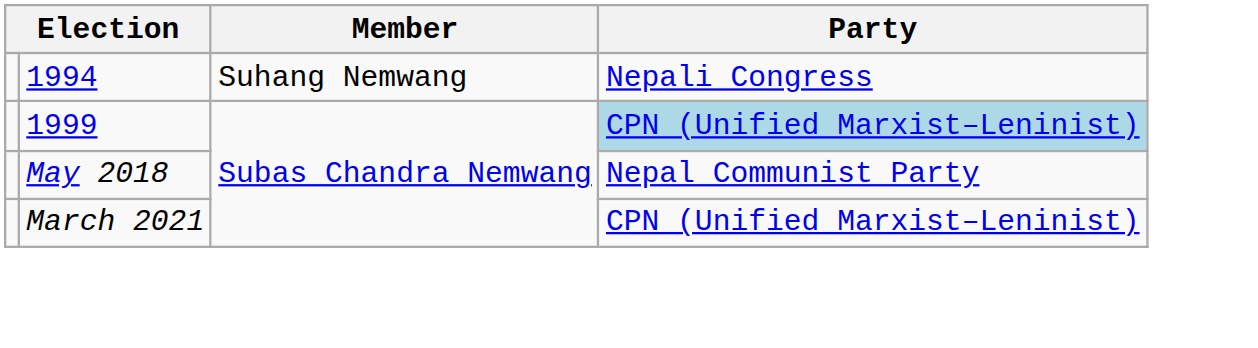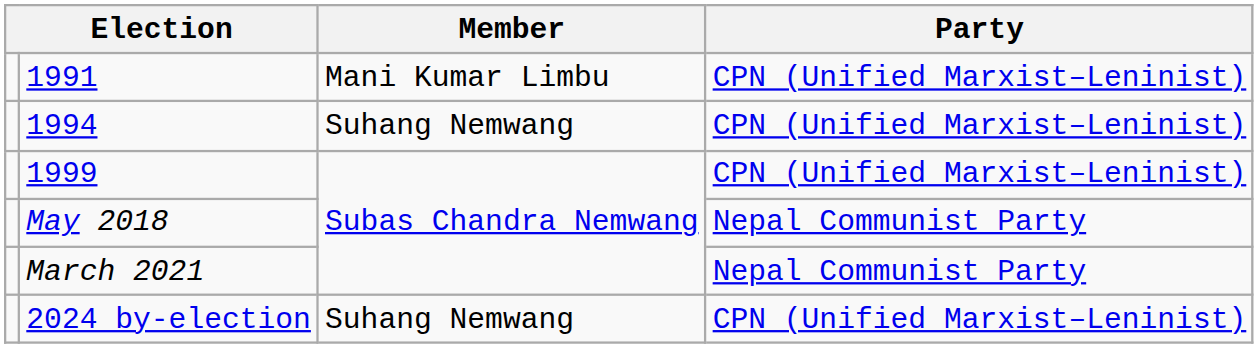+ row: (62, 78)
(739, 78) Nepali Congress -> (979, 126) CPN (Unified Marxist–Leninist)
(873, 126) lightblue background -> (979, 174) no background
(873, 223) CPN (Unified Marxist–Leninist) -> (899, 271) Nepal Communist Party
+ row: (169, 319)
